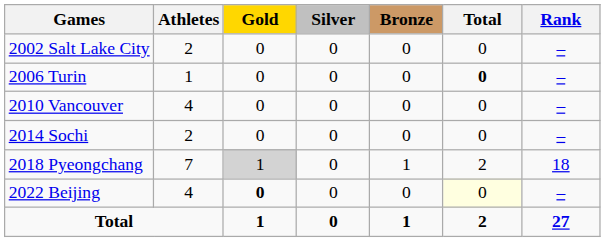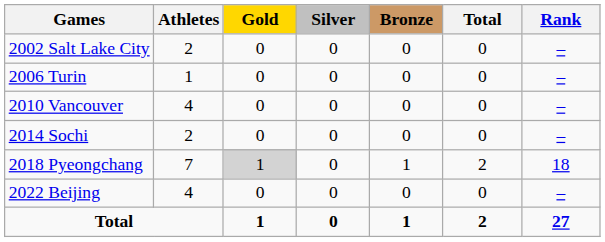(482, 77) bold -> (482, 77) normal
(260, 193) bold -> (260, 193) normal
(482, 193) lightyellow background -> (482, 193) no background
